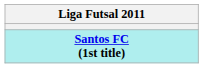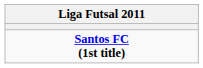(102, 46) paleturquoise background -> (102, 46) no background
